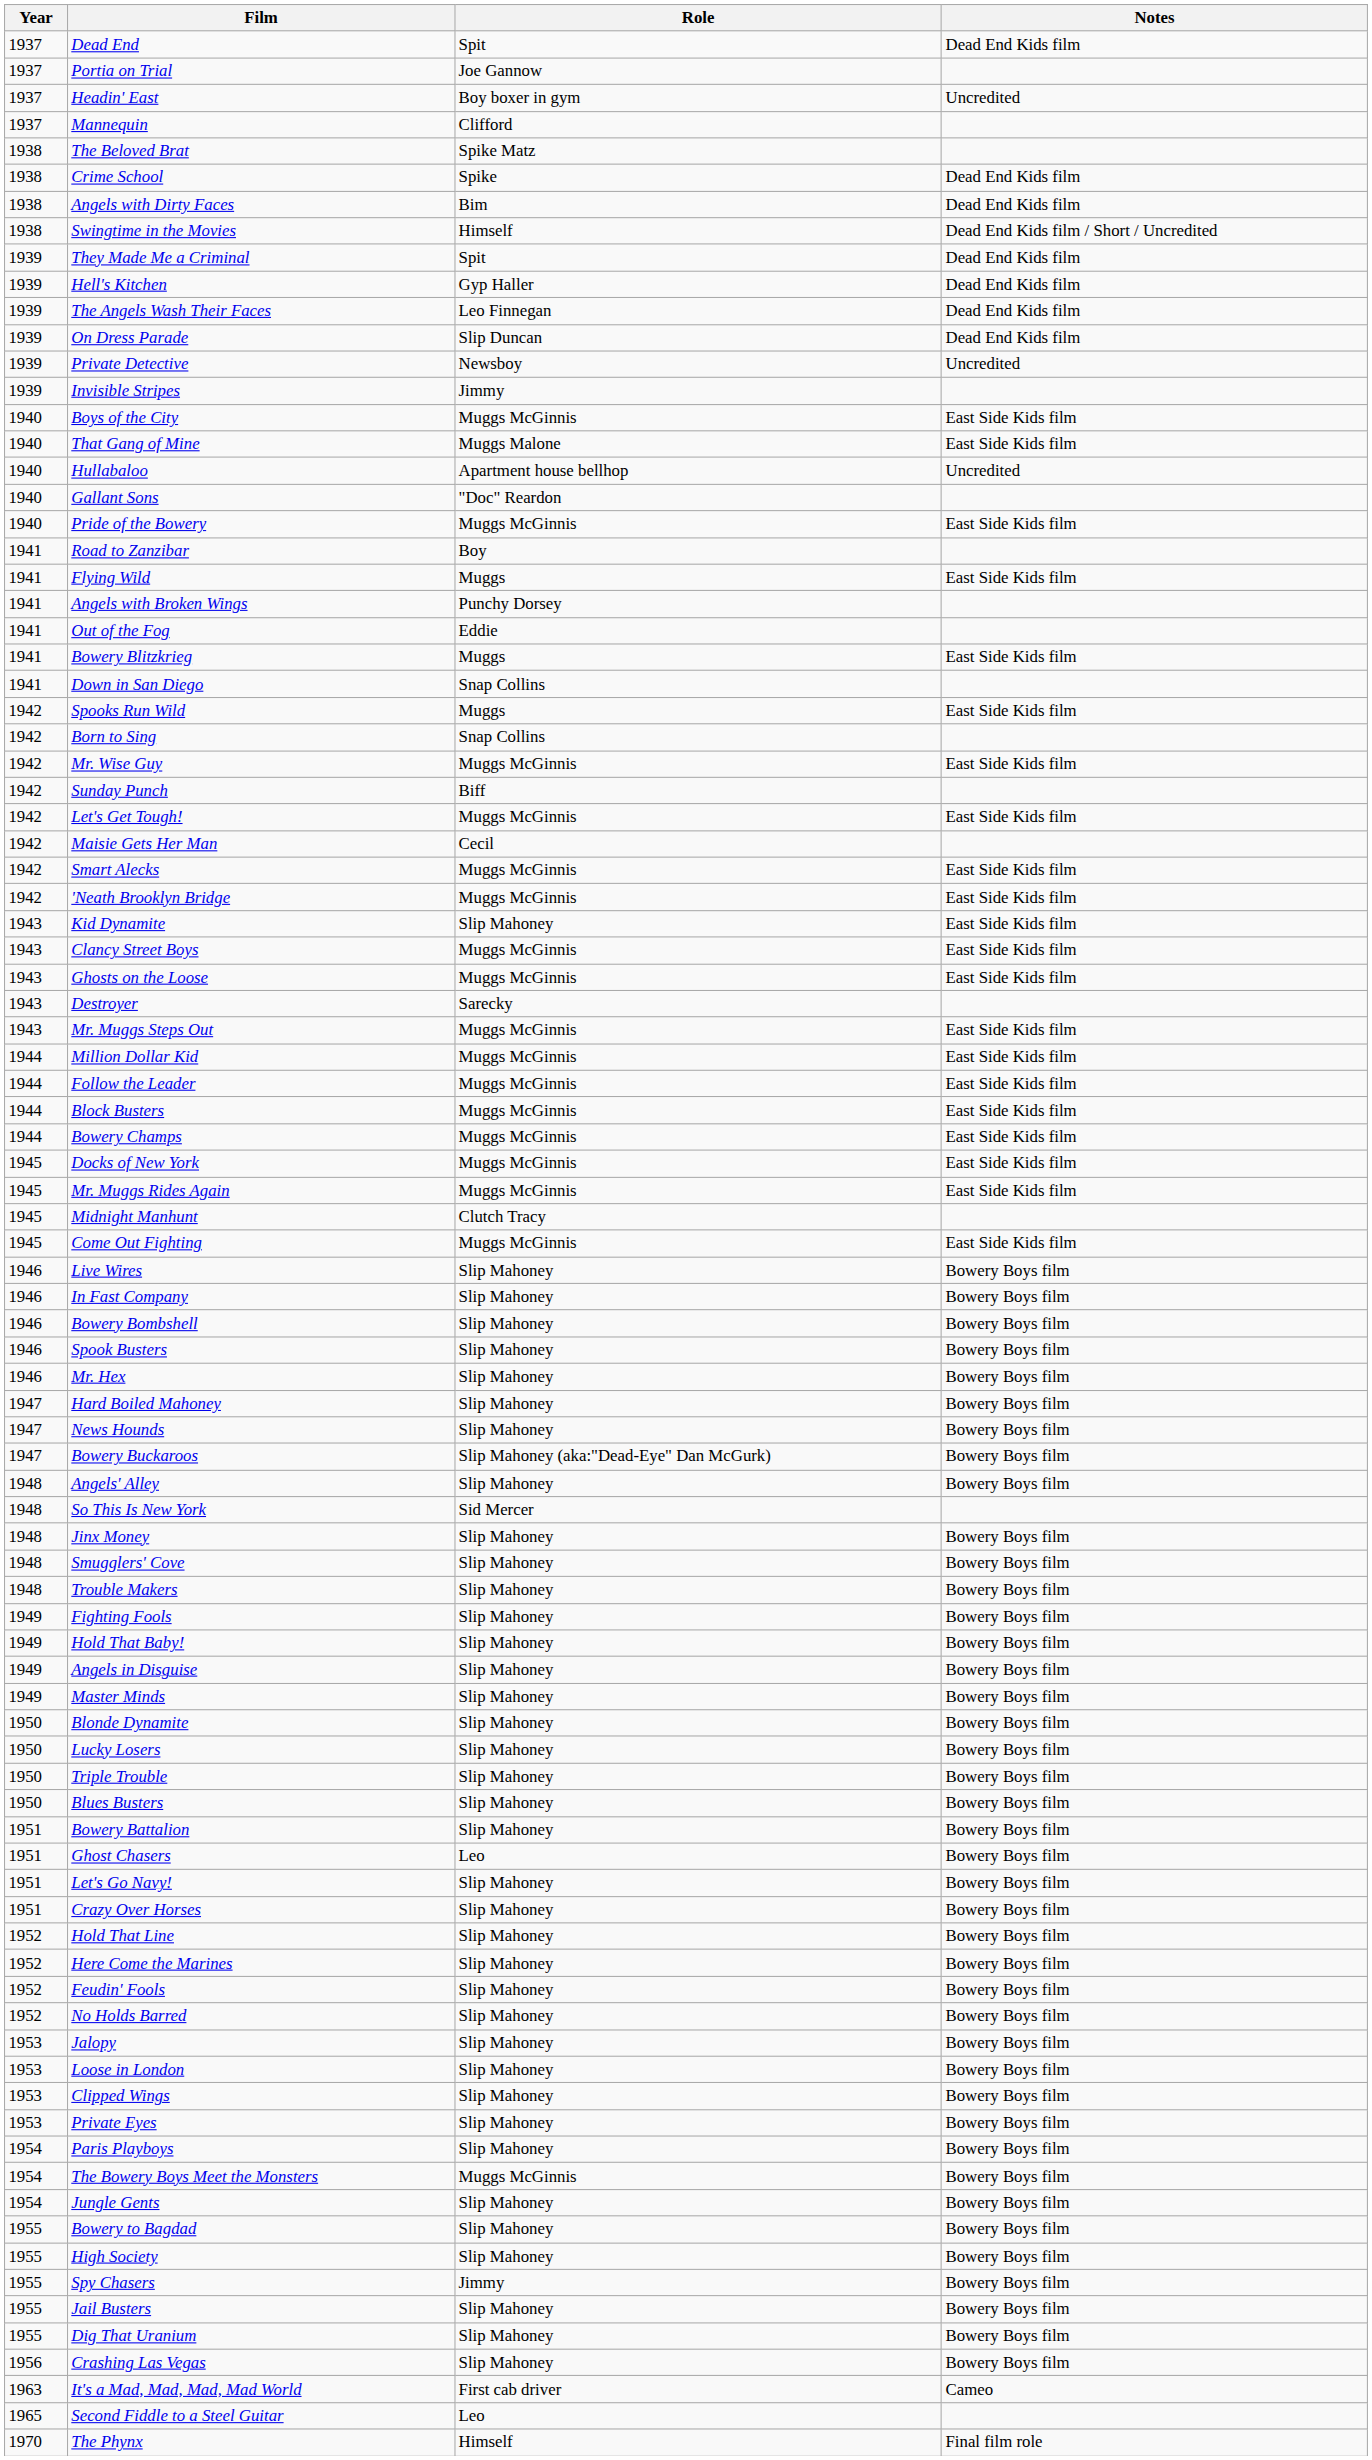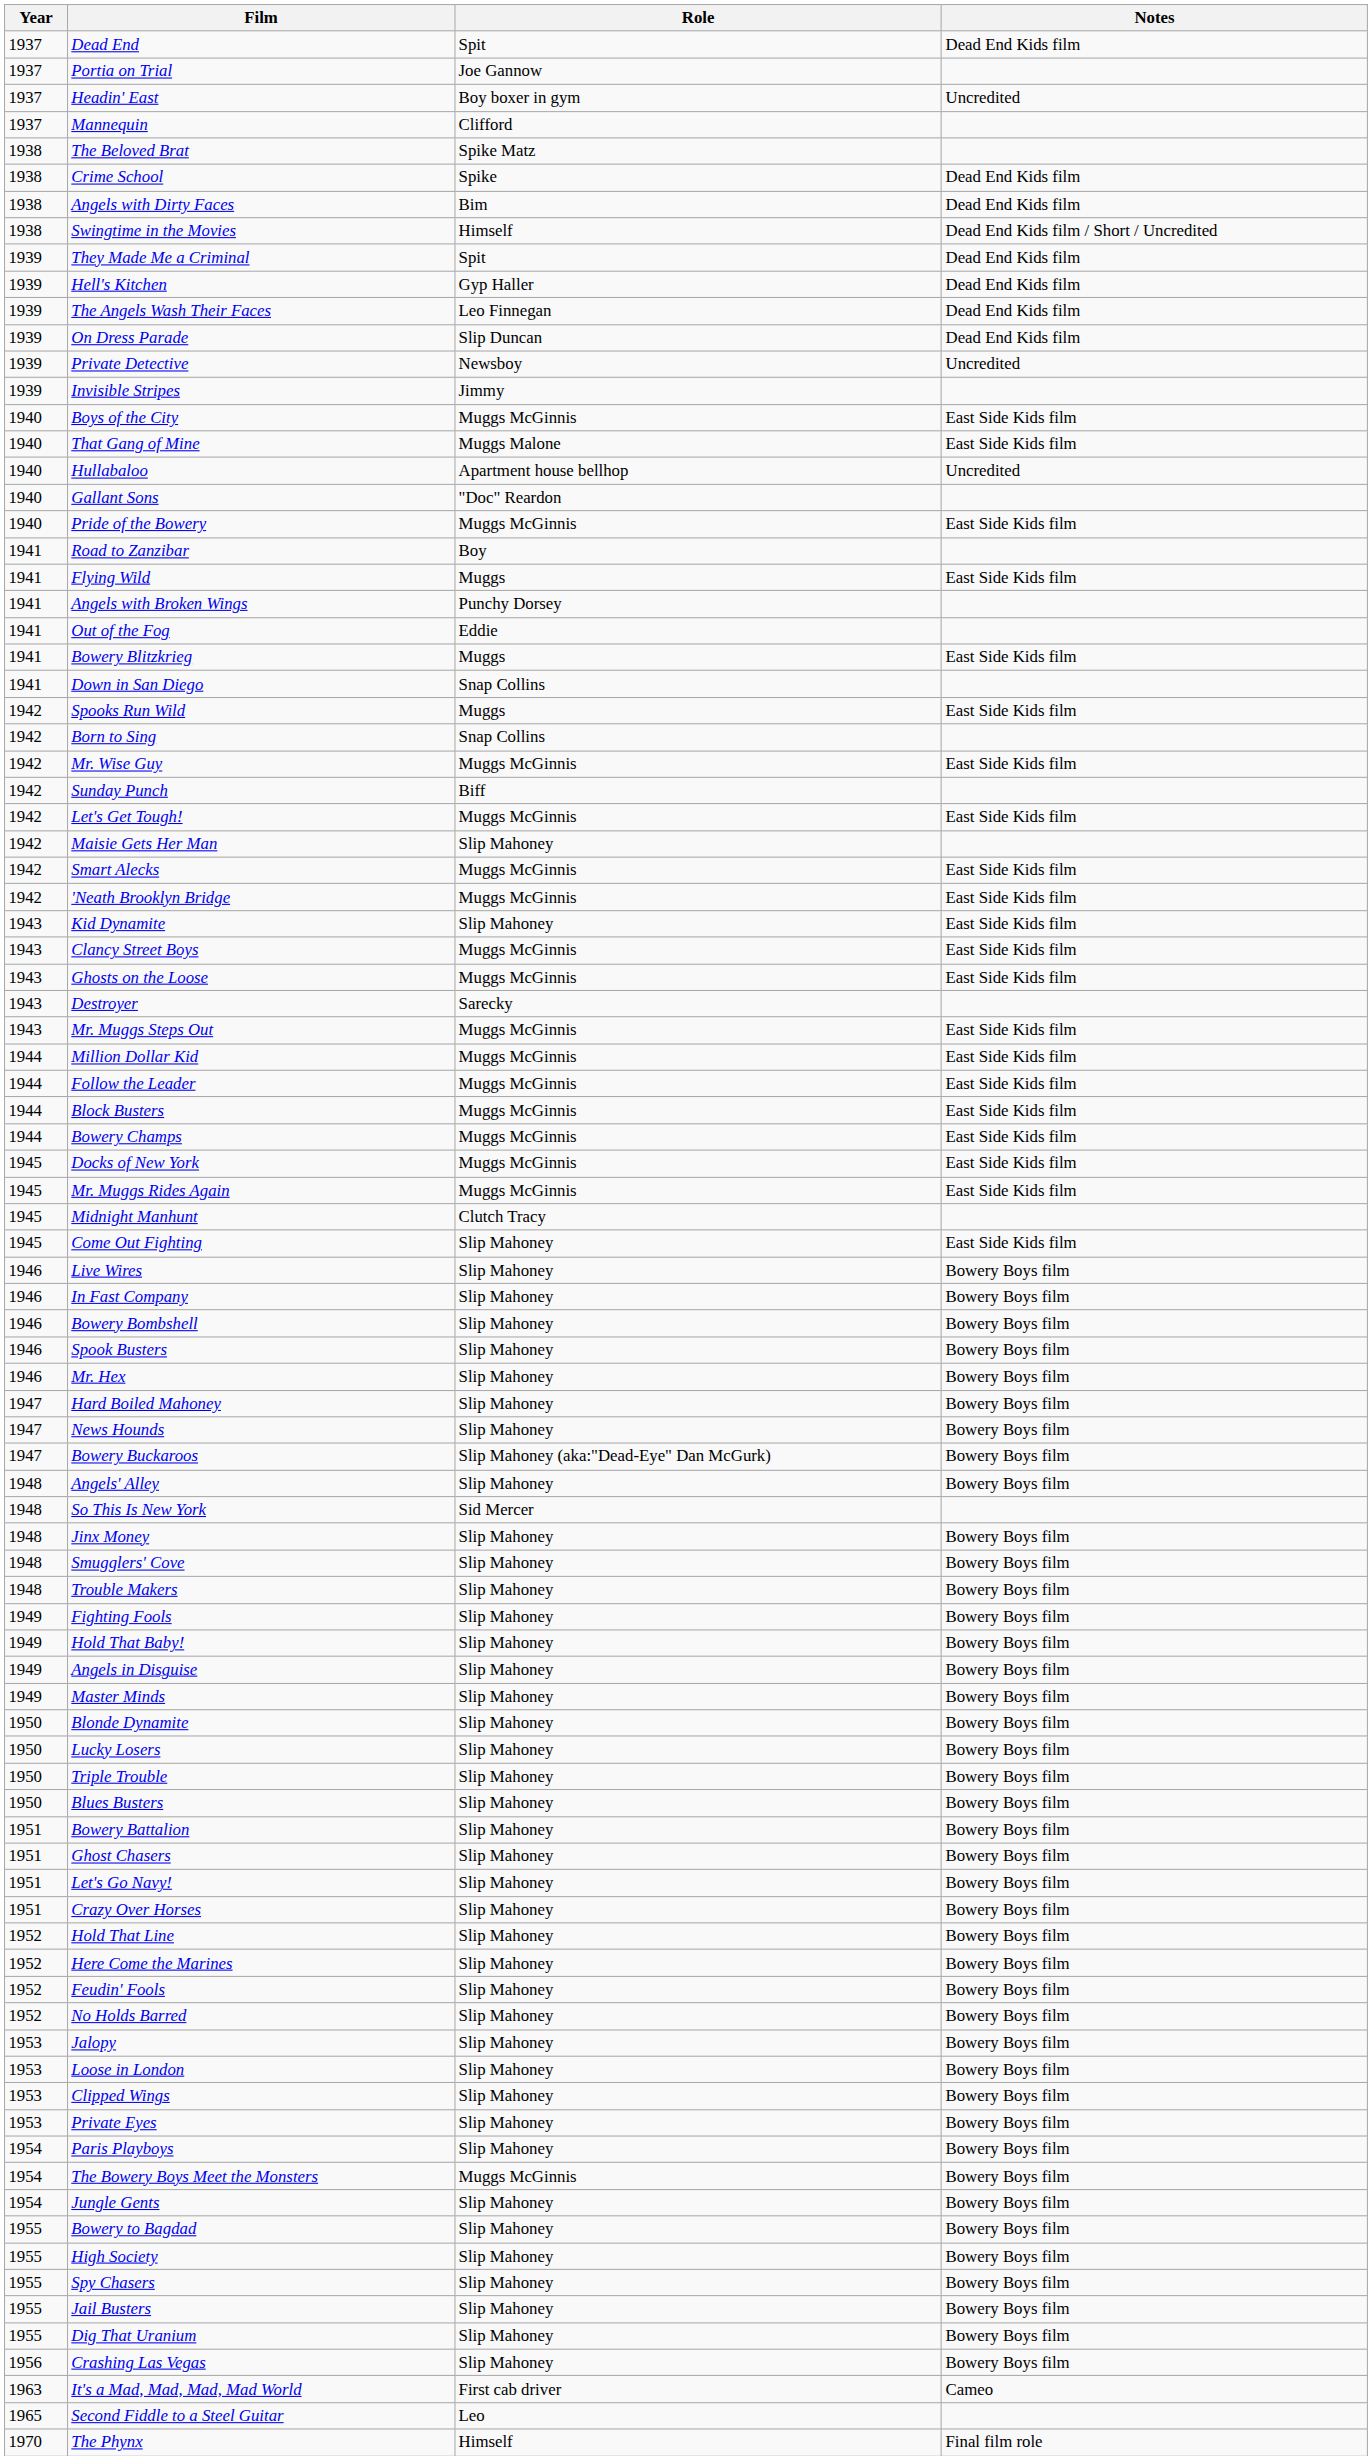(476, 843) Cecil -> (506, 843) Slip Mahoney
(518, 1243) Muggs McGinnis -> (506, 1243) Slip Mahoney
(472, 1856) Leo -> (506, 1856) Slip Mahoney
(481, 2282) Jimmy -> (506, 2282) Slip Mahoney
